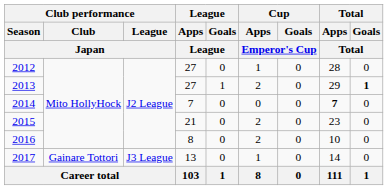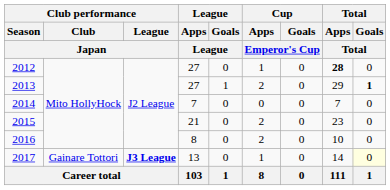(335, 67) normal -> (338, 67) bold
(335, 103) bold -> (338, 103) normal
(150, 157) normal -> (151, 157) bold
(366, 157) no background -> (369, 157) lightyellow background
